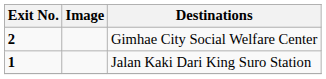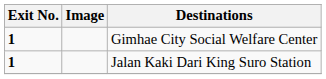(11, 39) 2 -> (11, 39) 1
